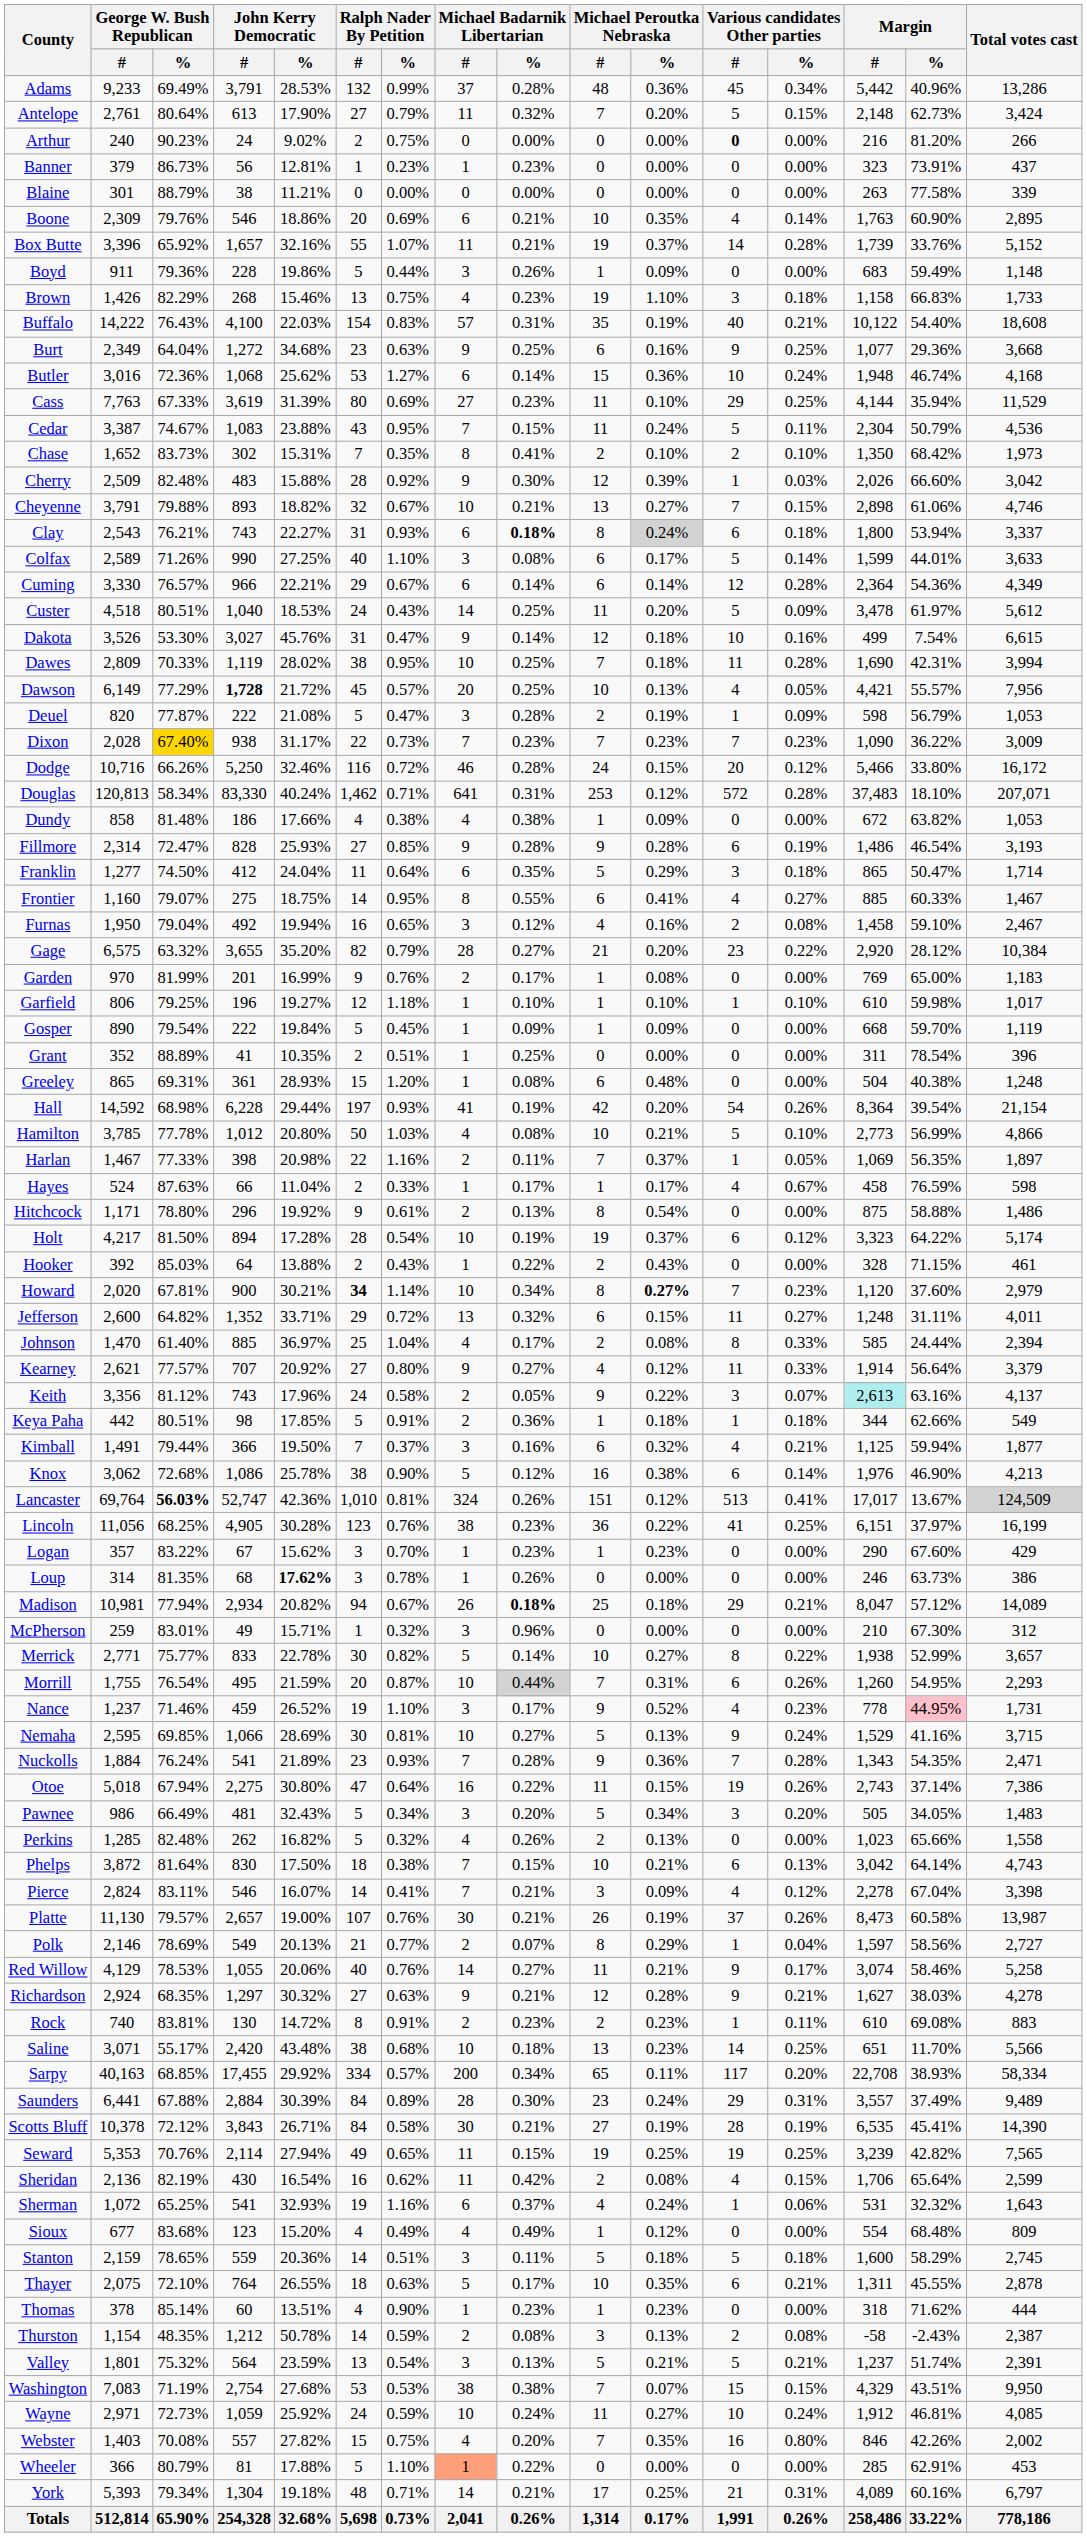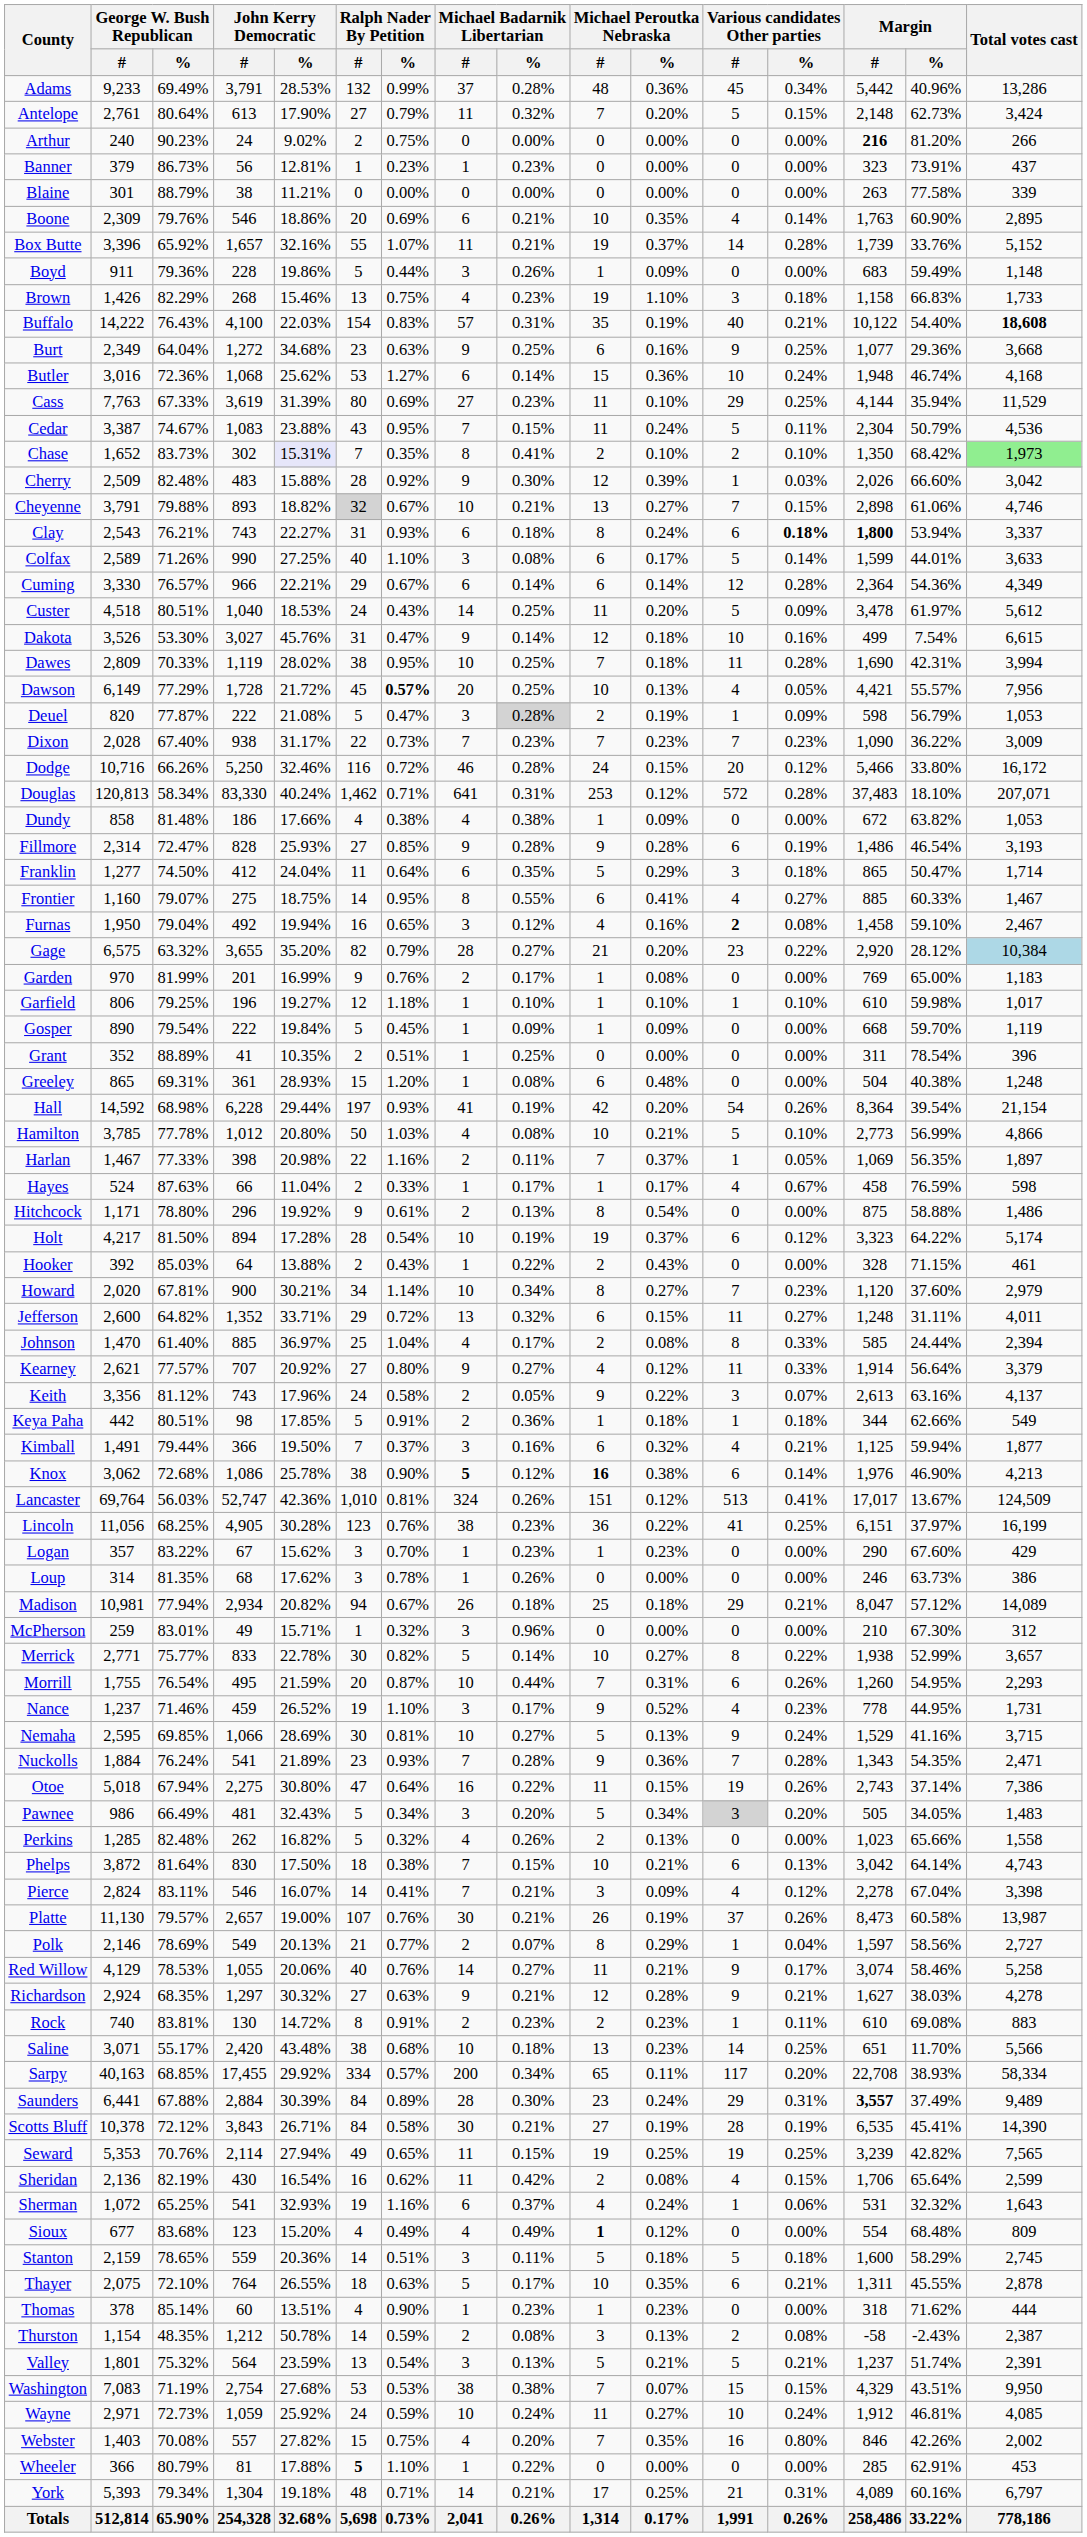(735, 140) bold -> (735, 140) normal
(875, 140) normal -> (875, 140) bold
(1024, 323) normal -> (1024, 323) bold
(305, 454) no background -> (305, 454) lavender background
(1024, 454) no background -> (1024, 454) lightgreen background
(358, 506) no background -> (358, 506) lightgrey background
(533, 532) bold -> (533, 532) normal
(667, 532) lightgrey background -> (667, 532) no background
(806, 532) normal -> (806, 532) bold
(875, 532) normal -> (875, 532) bold
(244, 689) bold -> (244, 689) normal
(408, 689) normal -> (408, 689) bold
(533, 715) no background -> (533, 715) lightgrey background
(183, 741) gold background -> (183, 741) no background
(735, 924) normal -> (735, 924) bold
(1024, 950) no background -> (1024, 950) lightblue background
(358, 1290) bold -> (358, 1290) normal
(667, 1290) bold -> (667, 1290) normal
(875, 1395) paleturquoise background -> (875, 1395) no background
(466, 1473) normal -> (466, 1473) bold
(600, 1473) normal -> (600, 1473) bold
(183, 1499) bold -> (183, 1499) normal
(1024, 1499) lightgrey background -> (1024, 1499) no background
(305, 1578) bold -> (305, 1578) normal
(533, 1604) bold -> (533, 1604) normal
(533, 1682) lightgrey background -> (533, 1682) no background
(936, 1708) pink background -> (936, 1708) no background
(735, 1813) no background -> (735, 1813) lightgrey background
(875, 2100) normal -> (875, 2100) bold
(600, 2231) normal -> (600, 2231) bold
(358, 2466) normal -> (358, 2466) bold
(466, 2466) lightsalmon background -> (466, 2466) no background
